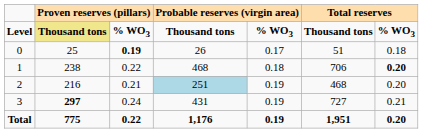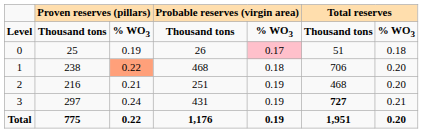(72, 31) khaki background -> (72, 31) no background
(131, 50) bold -> (131, 50) normal
(274, 50) no background -> (274, 50) pink background
(131, 67) no background -> (131, 67) lightsalmon background
(396, 67) bold -> (396, 67) normal
(200, 84) lightblue background -> (200, 84) no background
(72, 102) bold -> (72, 102) normal
(338, 102) normal -> (338, 102) bold
